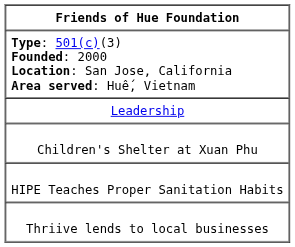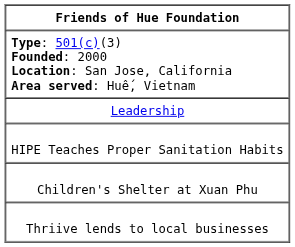(147, 150) Children's Shelter at Xuan Phu -> (147, 150) HIPE Teaches Proper Sanitation Habits
(147, 190) HIPE Teaches Proper Sanitation Habits -> (147, 190) Children's Shelter at Xuan Phu
